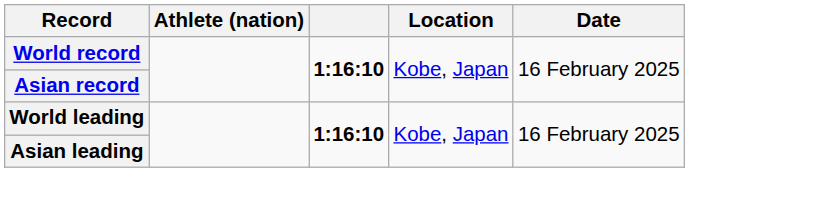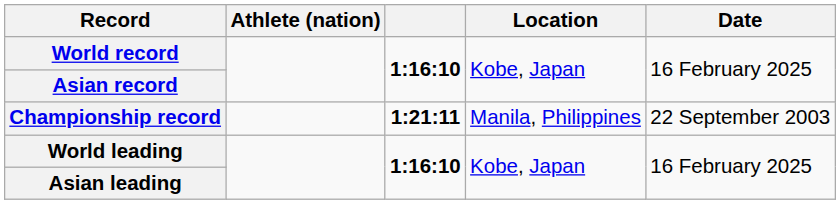+ row: (115, 118)
